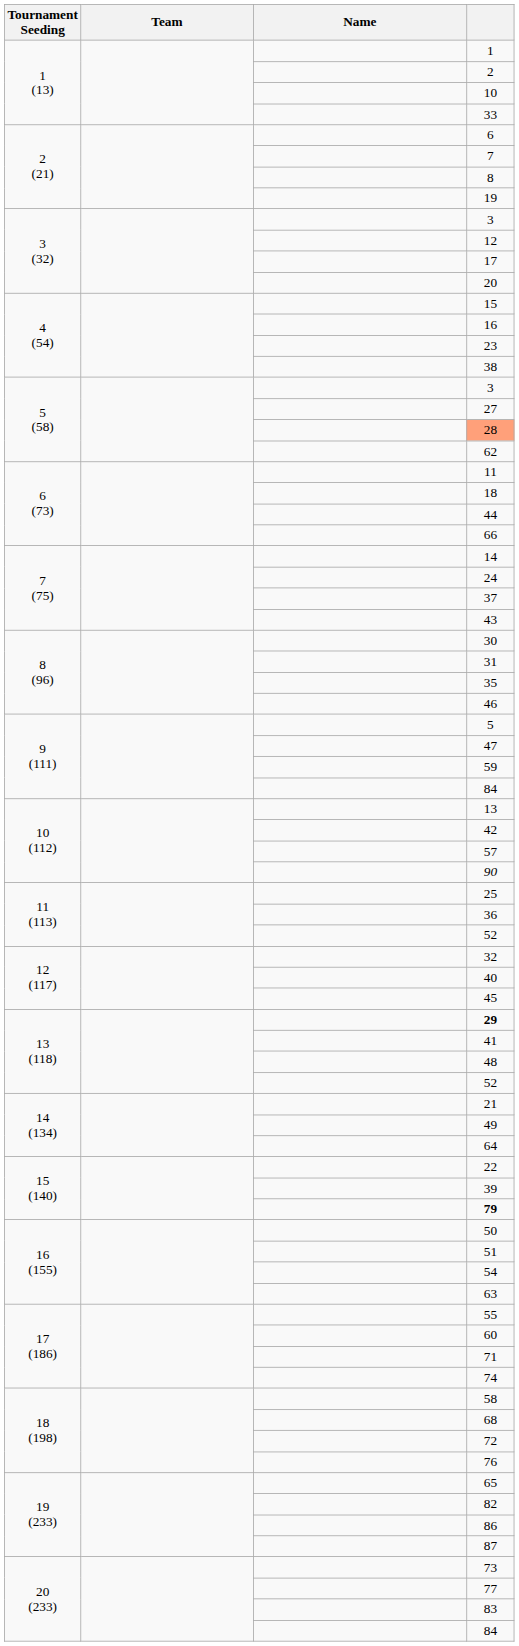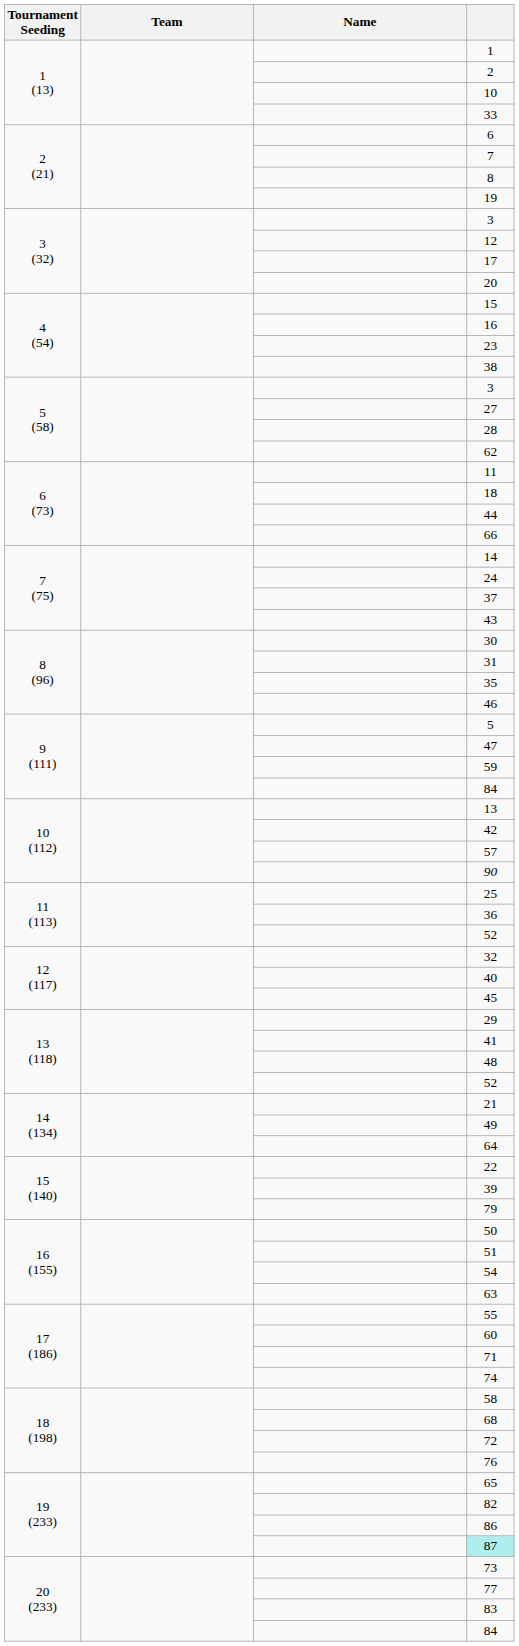(490, 430) lightsalmon background -> (490, 430) no background
(490, 1019) bold -> (490, 1019) normal
(490, 1209) bold -> (490, 1209) normal
(490, 1546) no background -> (490, 1546) paleturquoise background
